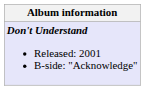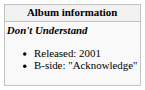(72, 48) lavender background -> (72, 48) no background
